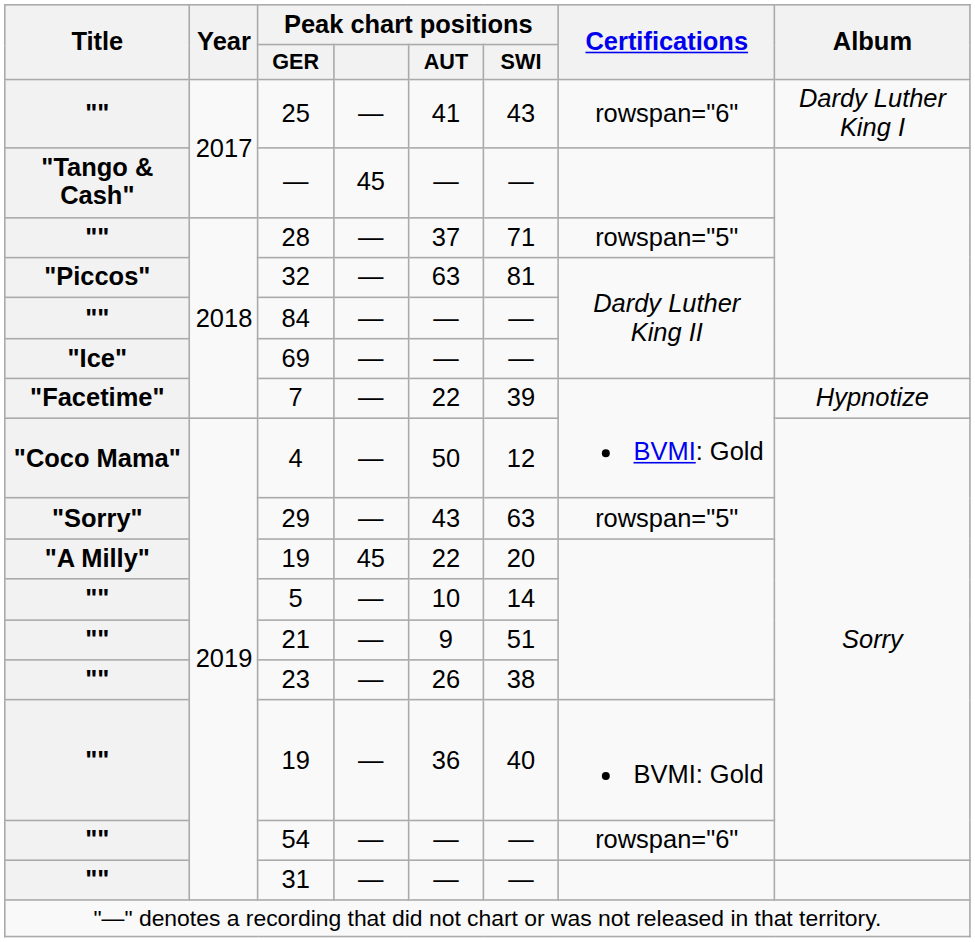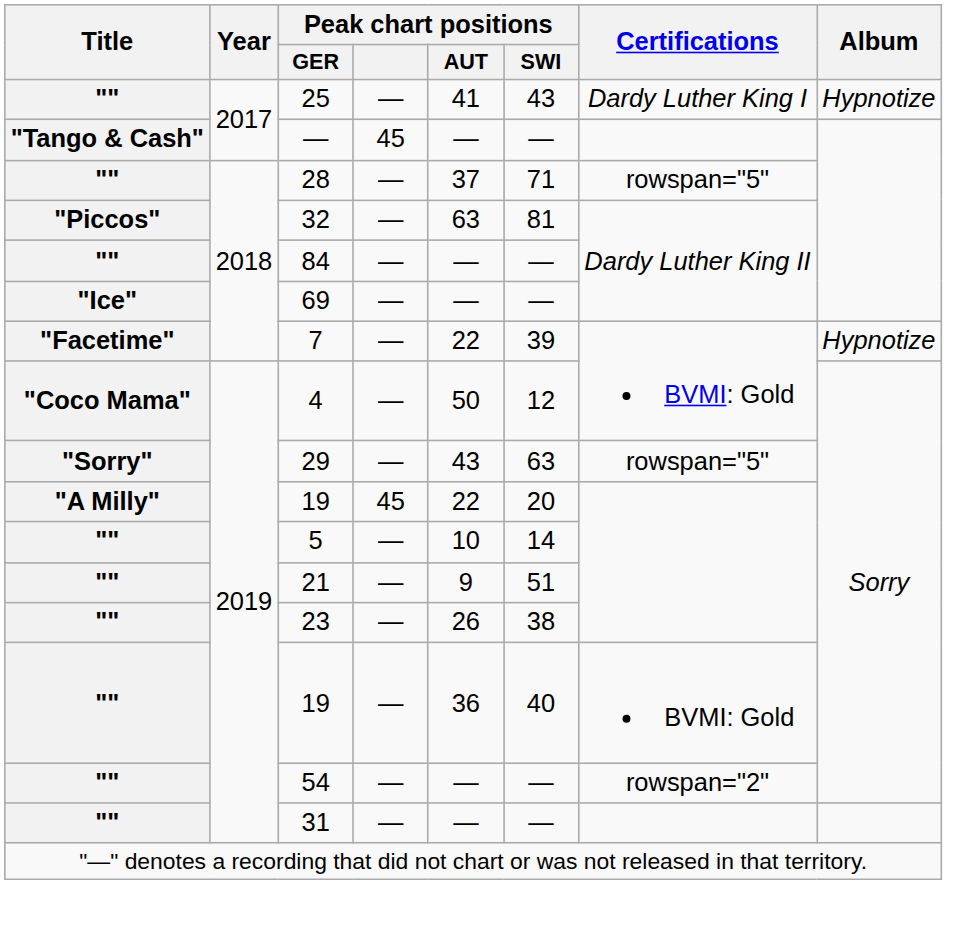(667, 113) rowspan="6" -> (698, 99) Dardy Luther King I
(872, 113) Dardy Luther King I -> (879, 99) Hypnotize
(667, 839) rowspan="6" -> (698, 782) rowspan="2"
